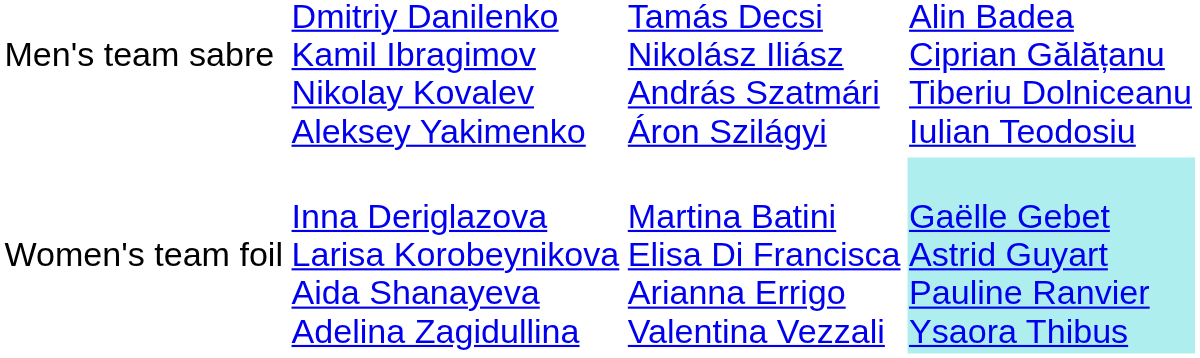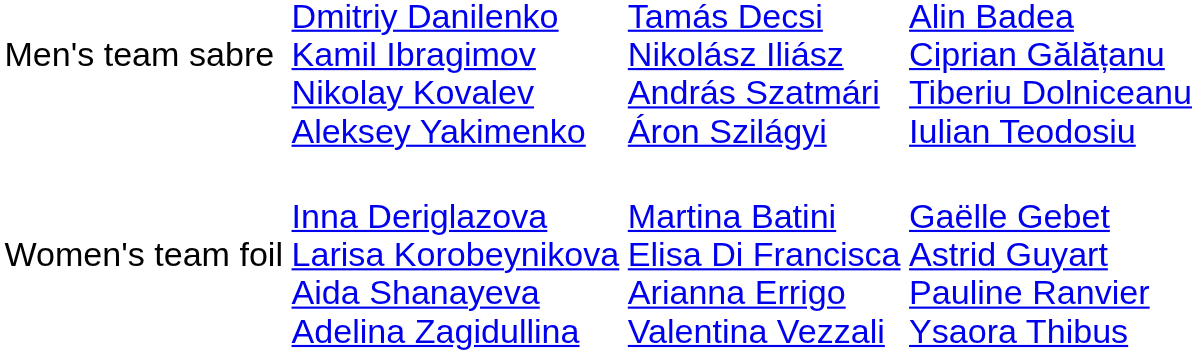(1029, 274) paleturquoise background -> (1029, 274) no background
